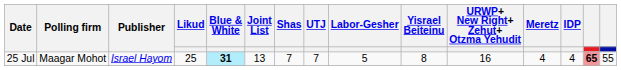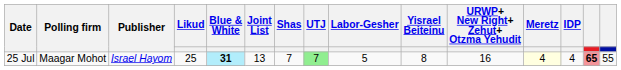(316, 59) no background -> (316, 59) lightgreen background
(542, 59) no background -> (542, 59) lightyellow background
